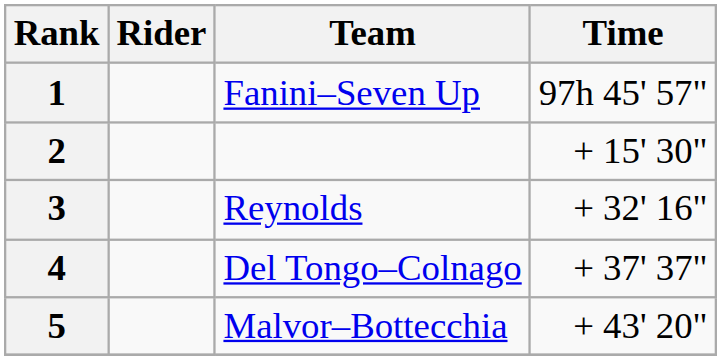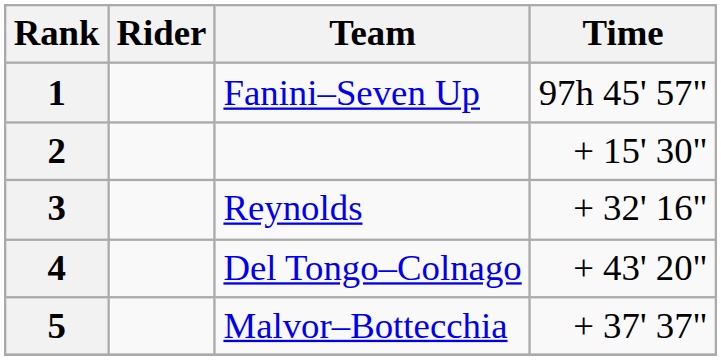(640, 267) + 37' 37" -> (640, 267) + 43' 20"
(640, 325) + 43' 20" -> (640, 325) + 37' 37"
